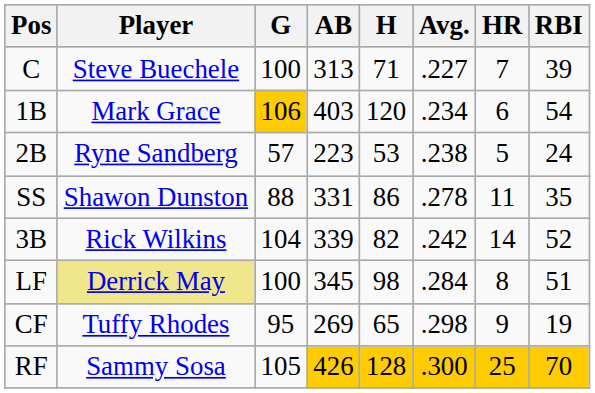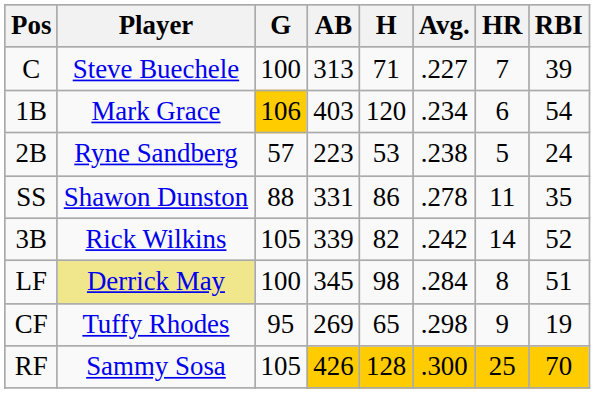(281, 238) 104 -> (281, 238) 105
